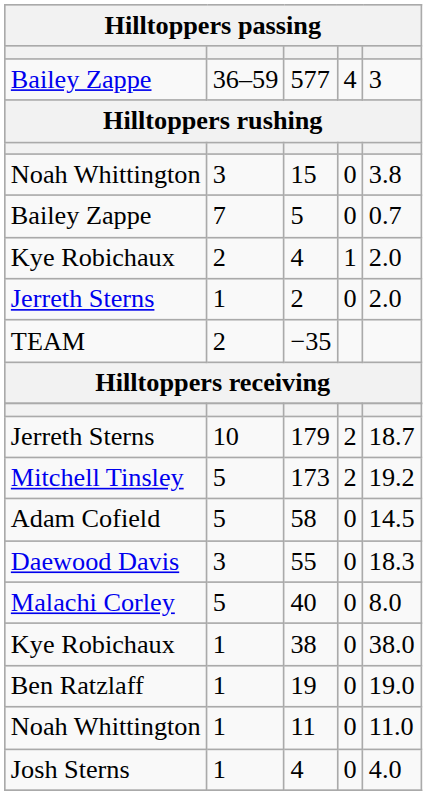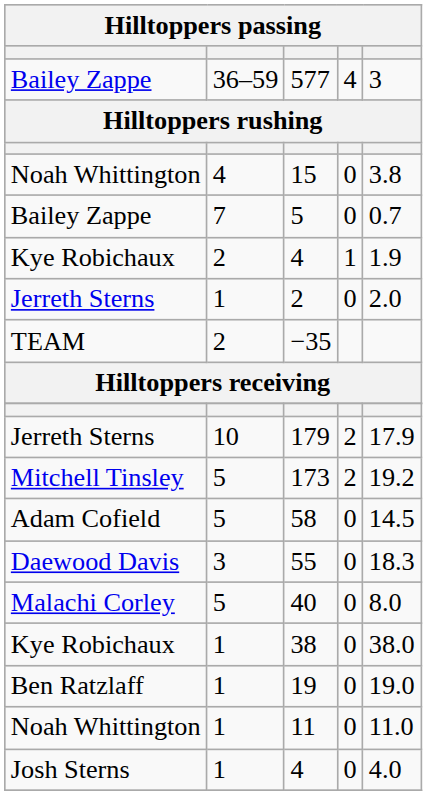(219, 174) 3 -> (219, 174) 4
(385, 257) 2.0 -> (385, 257) 1.9
(392, 436) 18.7 -> (392, 436) 17.9
